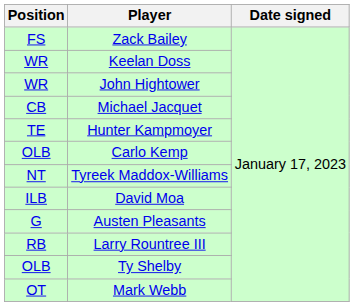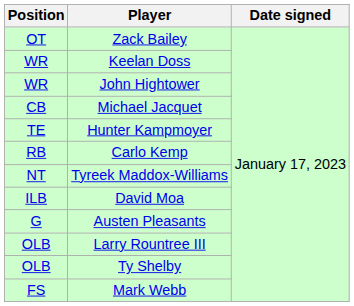(36, 38) FS -> (36, 38) OT
(36, 152) OLB -> (36, 152) RB
(36, 244) RB -> (36, 244) OLB
(36, 289) OT -> (36, 289) FS
